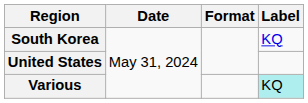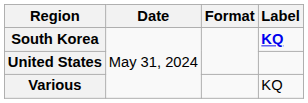(272, 39) normal -> (272, 39) bold
(272, 86) paleturquoise background -> (272, 86) no background
